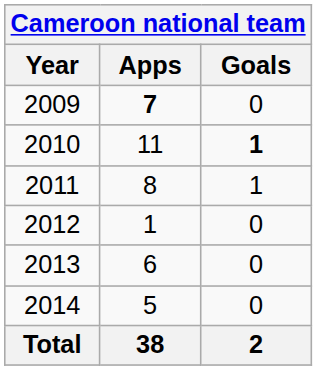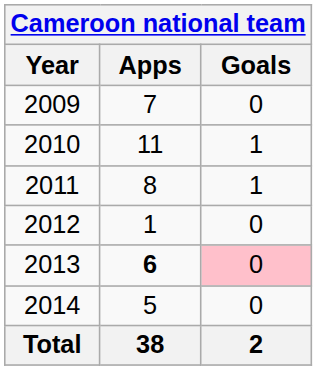(150, 104) bold -> (150, 104) normal
(256, 144) bold -> (256, 144) normal
(150, 265) normal -> (150, 265) bold
(256, 265) no background -> (256, 265) pink background
